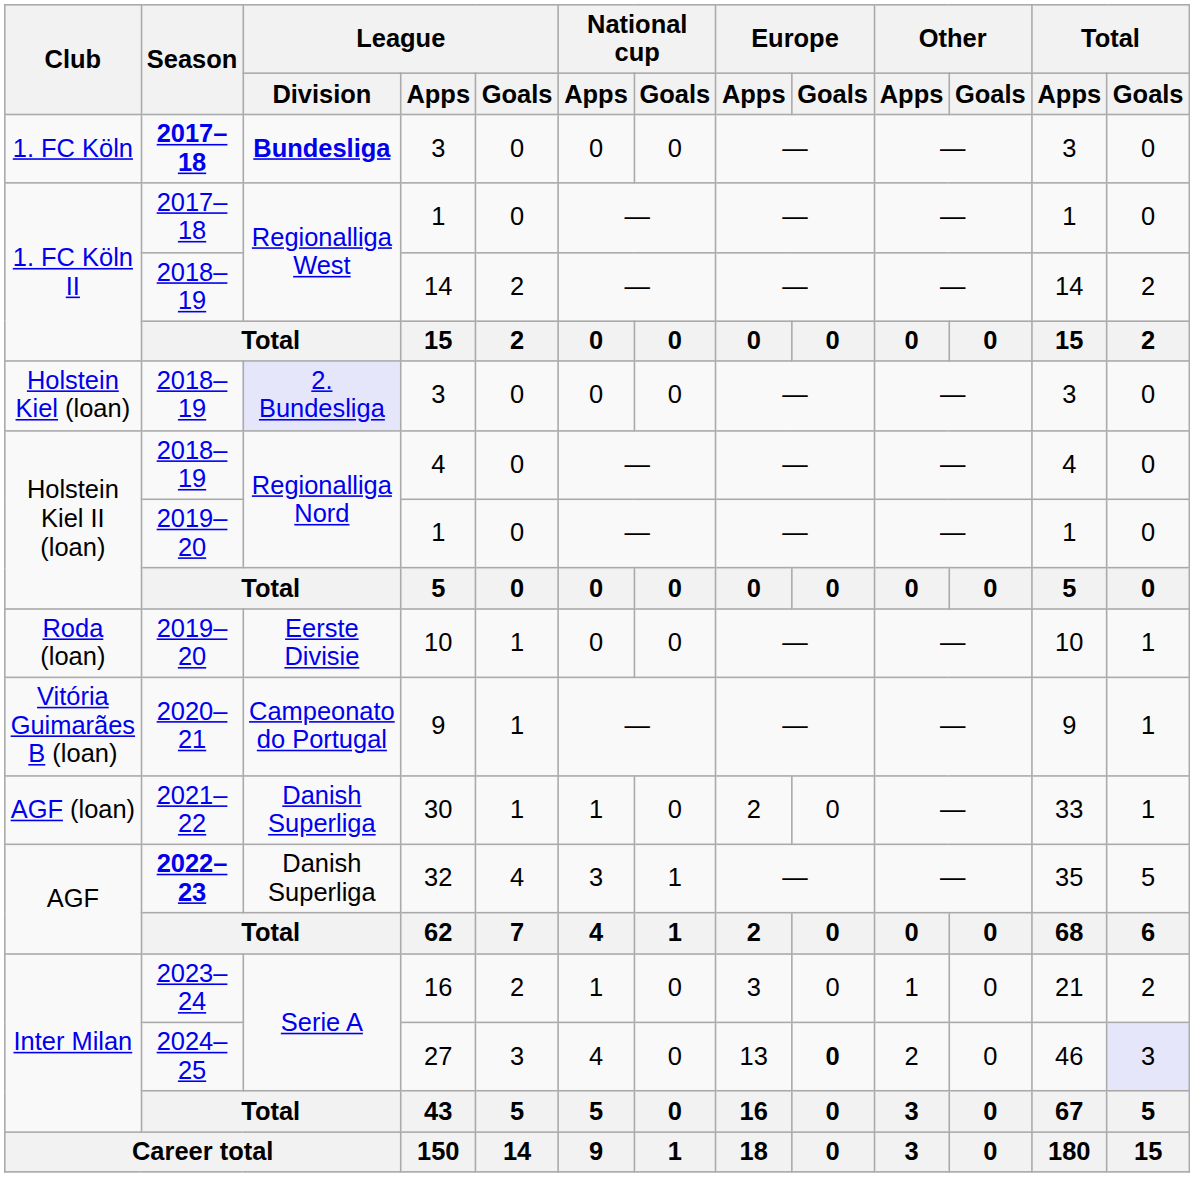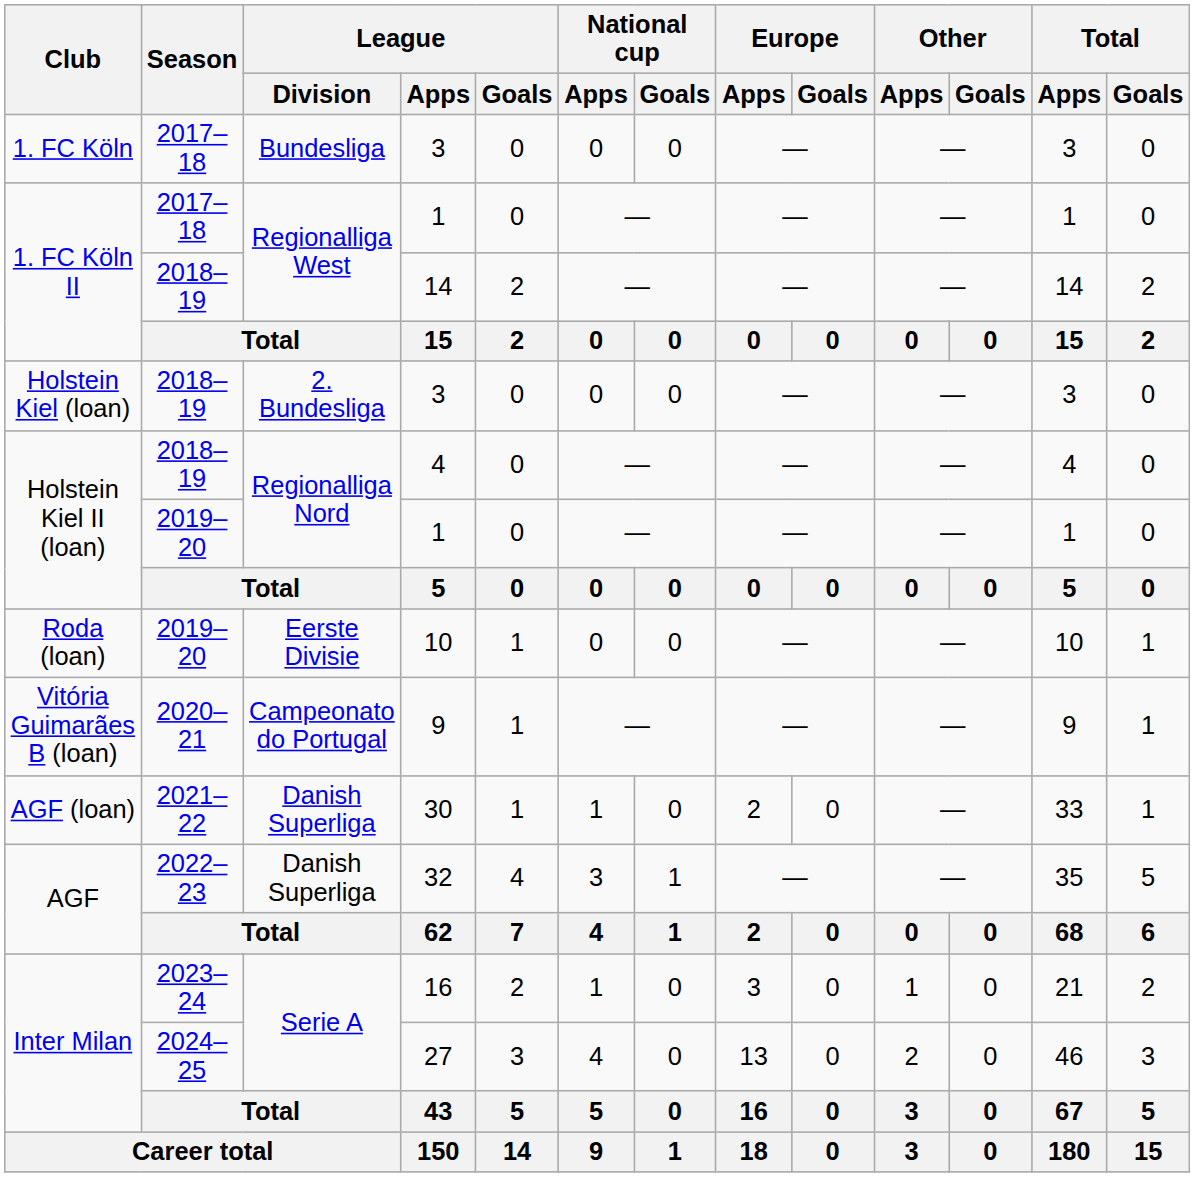(192, 148) bold -> (192, 148) normal
(322, 148) bold -> (322, 148) normal
(322, 395) lavender background -> (322, 395) no background
(192, 878) bold -> (192, 878) normal
(833, 1056) bold -> (833, 1056) normal
(1148, 1056) lavender background -> (1148, 1056) no background
